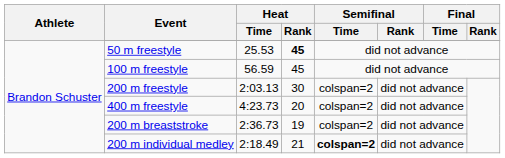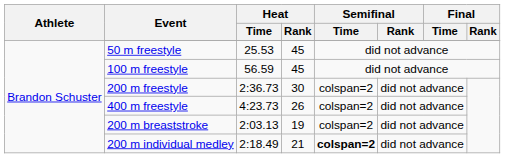(298, 50) bold -> (298, 50) normal
(259, 88) 2:03.13 -> (259, 88) 2:36.73
(298, 106) 20 -> (298, 106) 26
(259, 125) 2:36.73 -> (259, 125) 2:03.13
